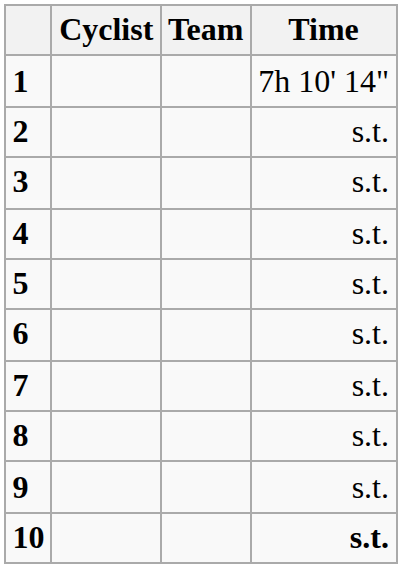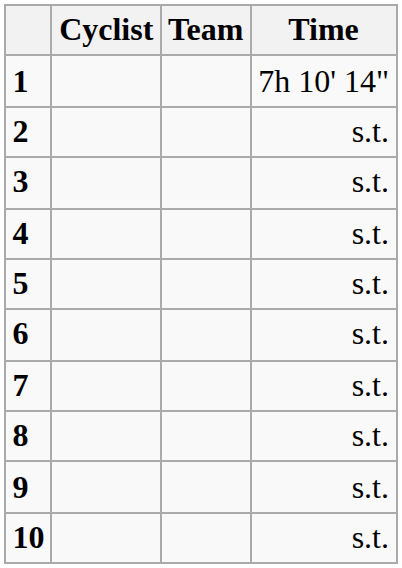(369, 537) bold -> (370, 537) normal
